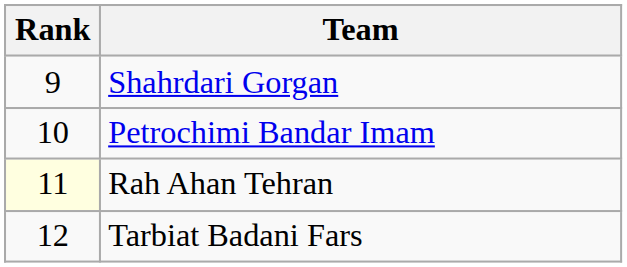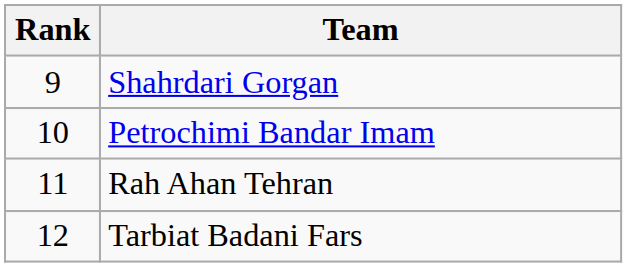(53, 183) lightyellow background -> (53, 183) no background
